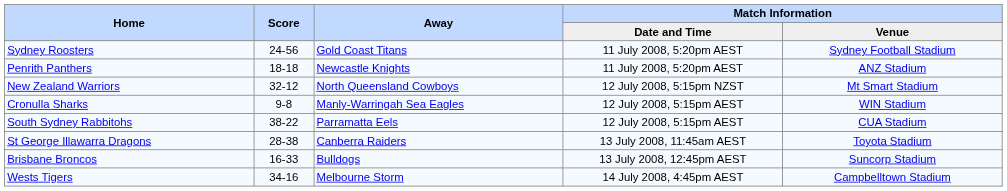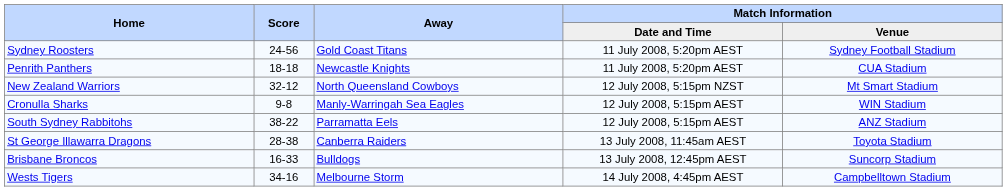(892, 68) ANZ Stadium -> (892, 68) CUA Stadium
(892, 123) CUA Stadium -> (892, 123) ANZ Stadium
